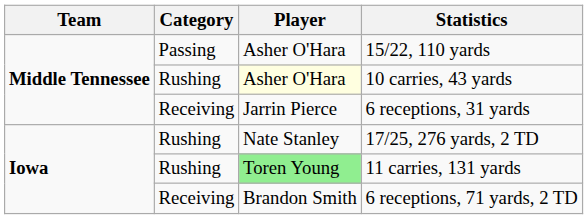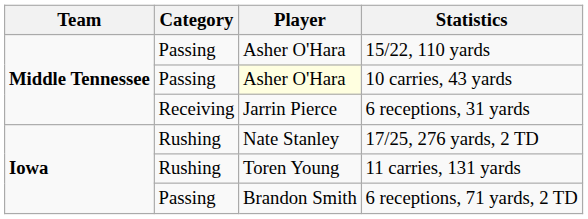(190, 79) Rushing -> (187, 79) Passing
(291, 168) lightgreen background -> (291, 168) no background
(196, 198) Receiving -> (187, 198) Passing
